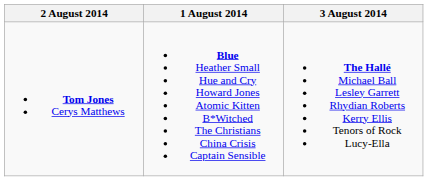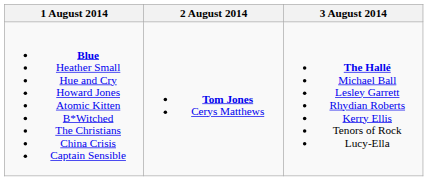columns swapped: (214, 13) <-> (74, 13)
